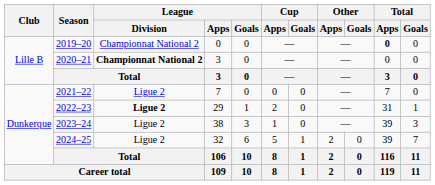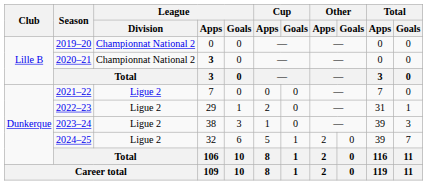(387, 44) bold -> (380, 44) normal
(149, 60) bold -> (146, 60) normal
(218, 60) normal -> (211, 60) bold
(149, 108) bold -> (146, 108) normal
